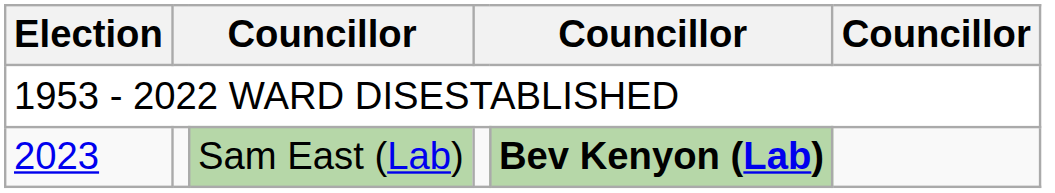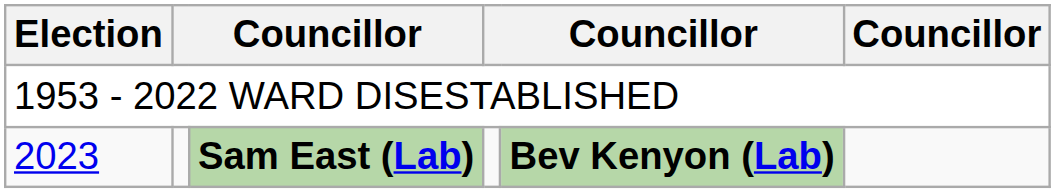(331, 156) normal -> (336, 156) bold
